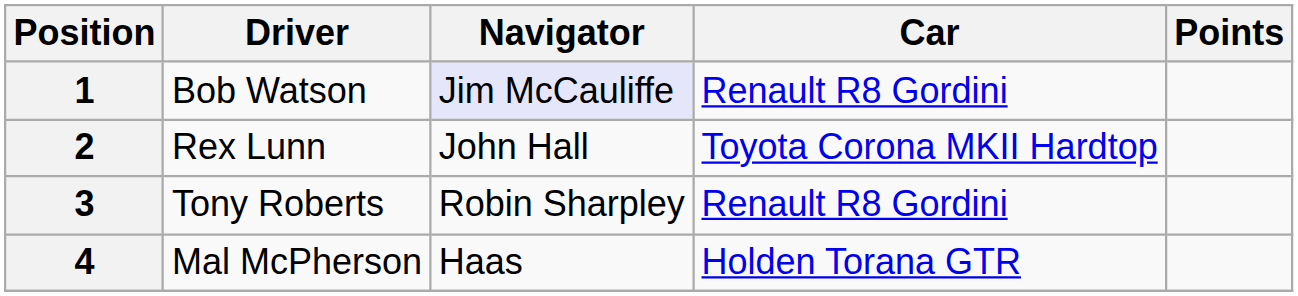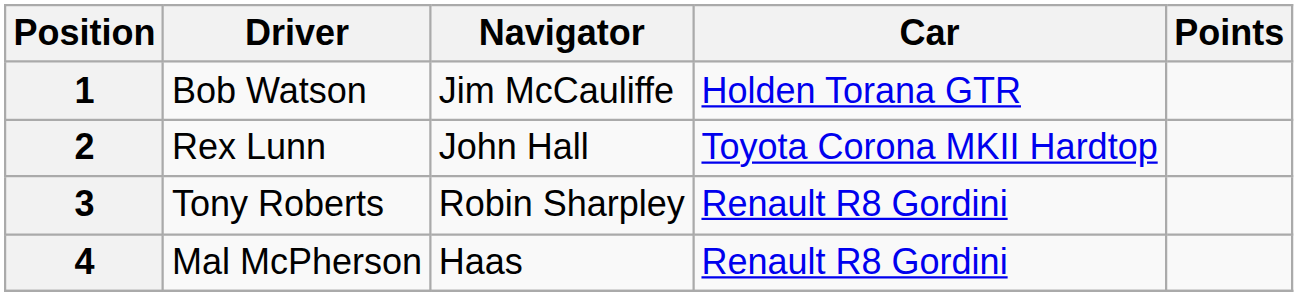(556, 90) lavender background -> (556, 90) no background
(855, 90) Renault R8 Gordini -> (861, 90) Holden Torana GTR
(861, 261) Holden Torana GTR -> (855, 261) Renault R8 Gordini
